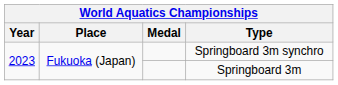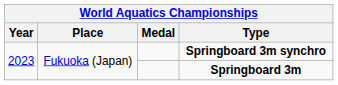(259, 51) normal -> (256, 51) bold
(259, 70) normal -> (256, 70) bold
